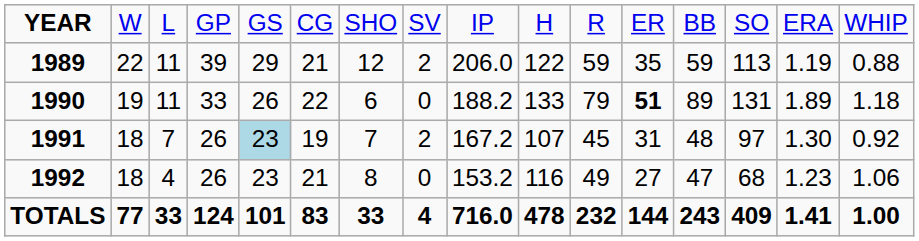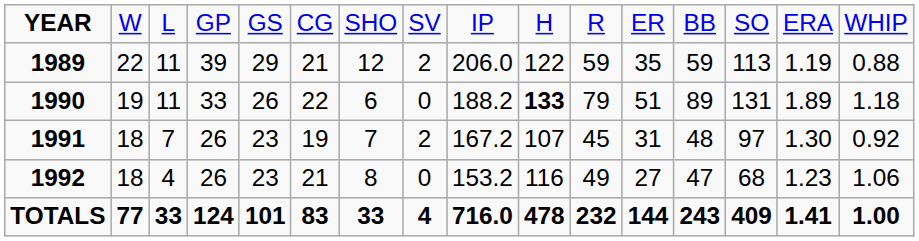(544, 100) normal -> (544, 100) bold
(648, 100) bold -> (648, 100) normal
(265, 139) lightblue background -> (265, 139) no background
